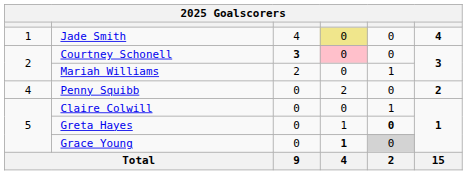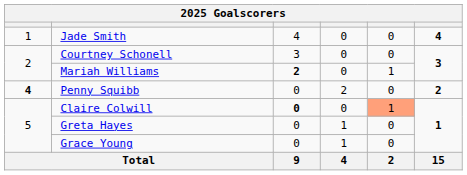(344, 36) khaki background -> (344, 36) no background
(297, 54) bold -> (297, 54) normal
(344, 54) pink background -> (344, 54) no background
(297, 72) normal -> (297, 72) bold
(28, 90) normal -> (28, 90) bold
(297, 108) normal -> (297, 108) bold
(391, 108) no background -> (391, 108) lightsalmon background
(391, 125) bold -> (391, 125) normal
(344, 143) bold -> (344, 143) normal
(391, 143) lightgrey background -> (391, 143) no background
